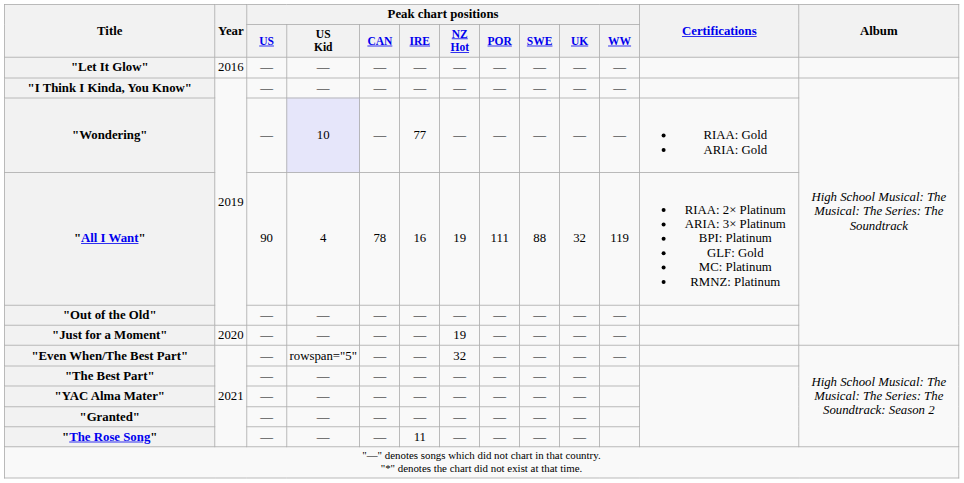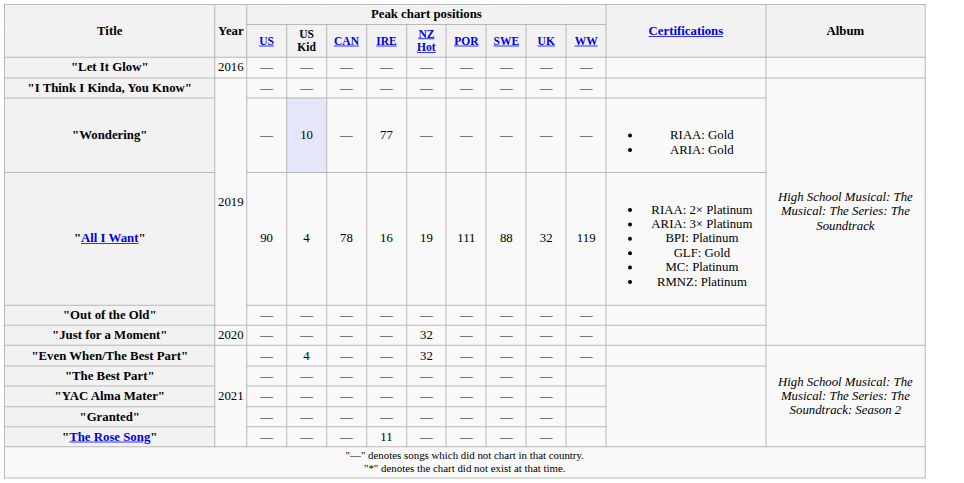(460, 335) 19 -> (426, 335) 32
(323, 355) rowspan="5" -> (307, 355) 4
